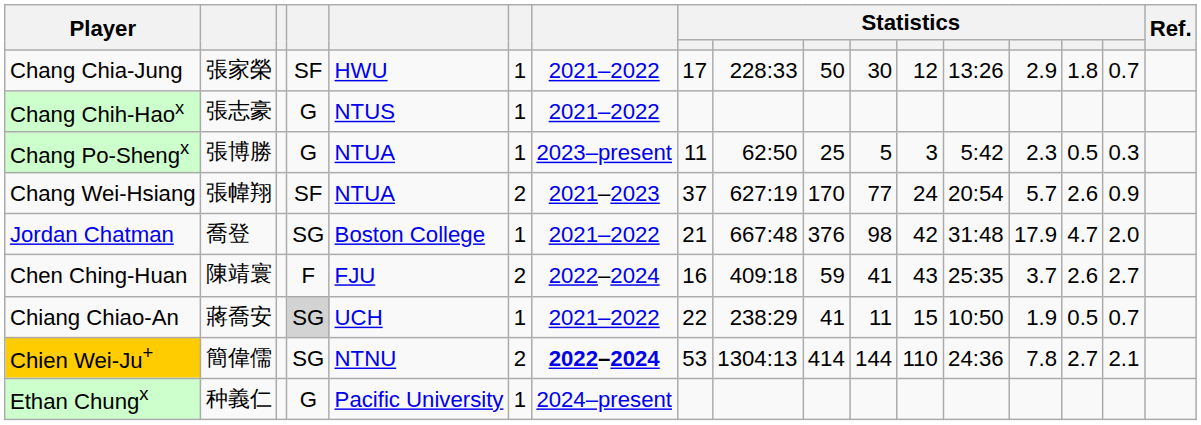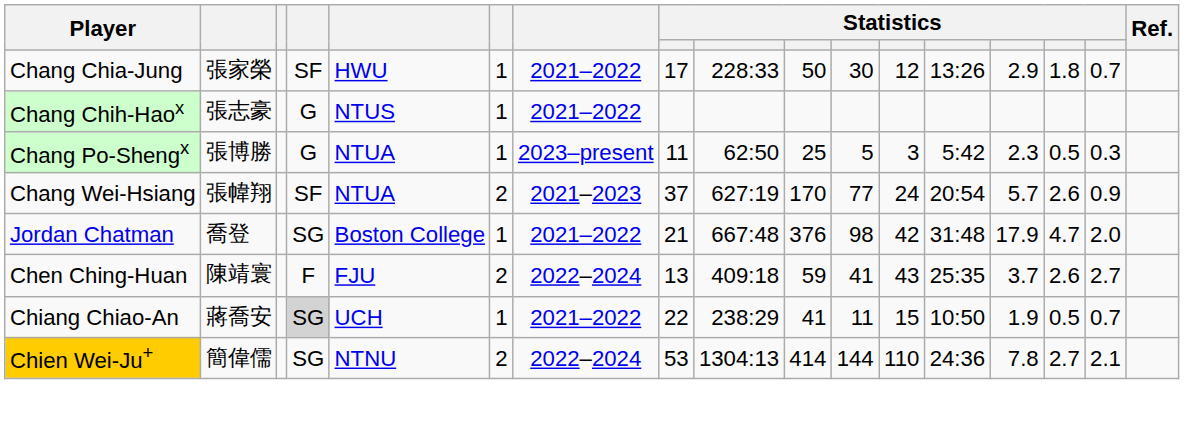(695, 276) 16 -> (676, 276) 13
(604, 358) bold -> (586, 358) normal
- row: (79, 399)
